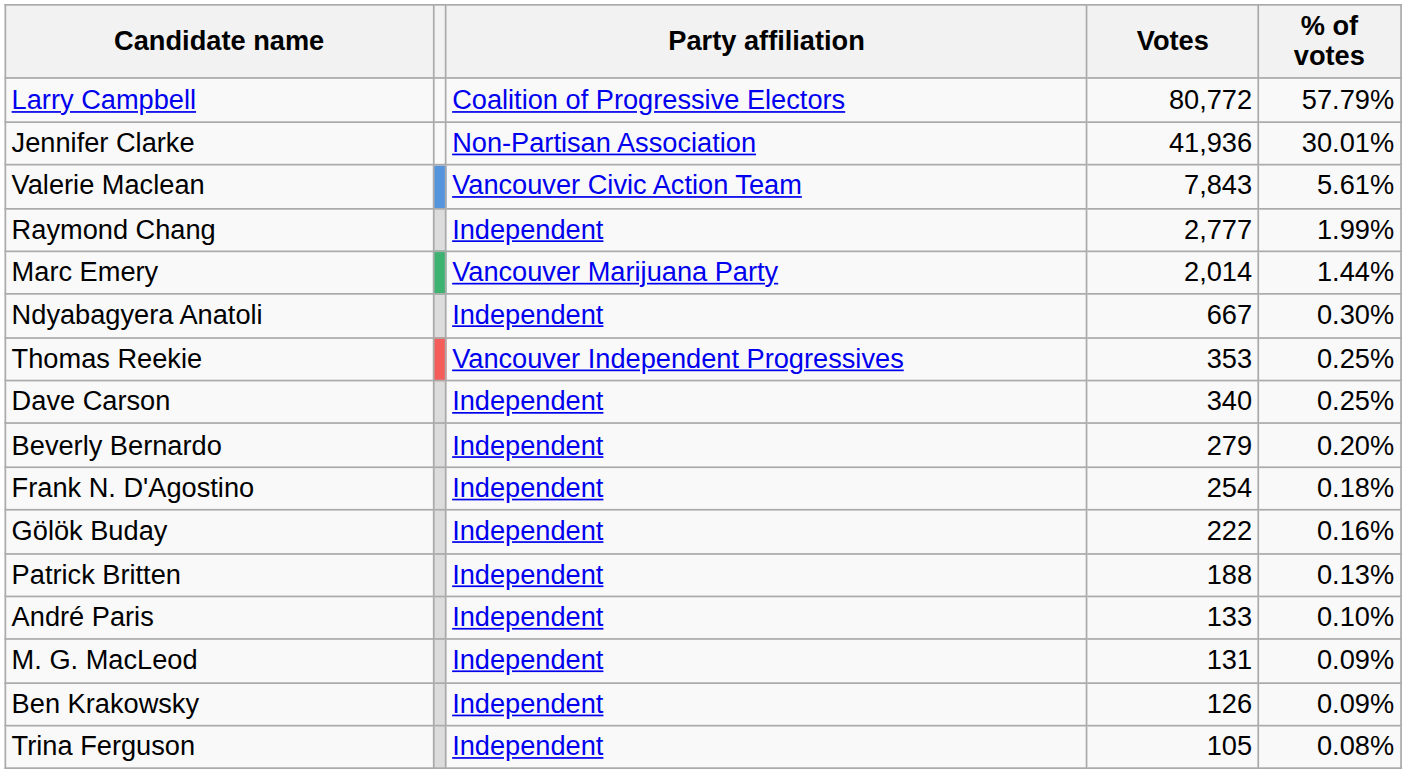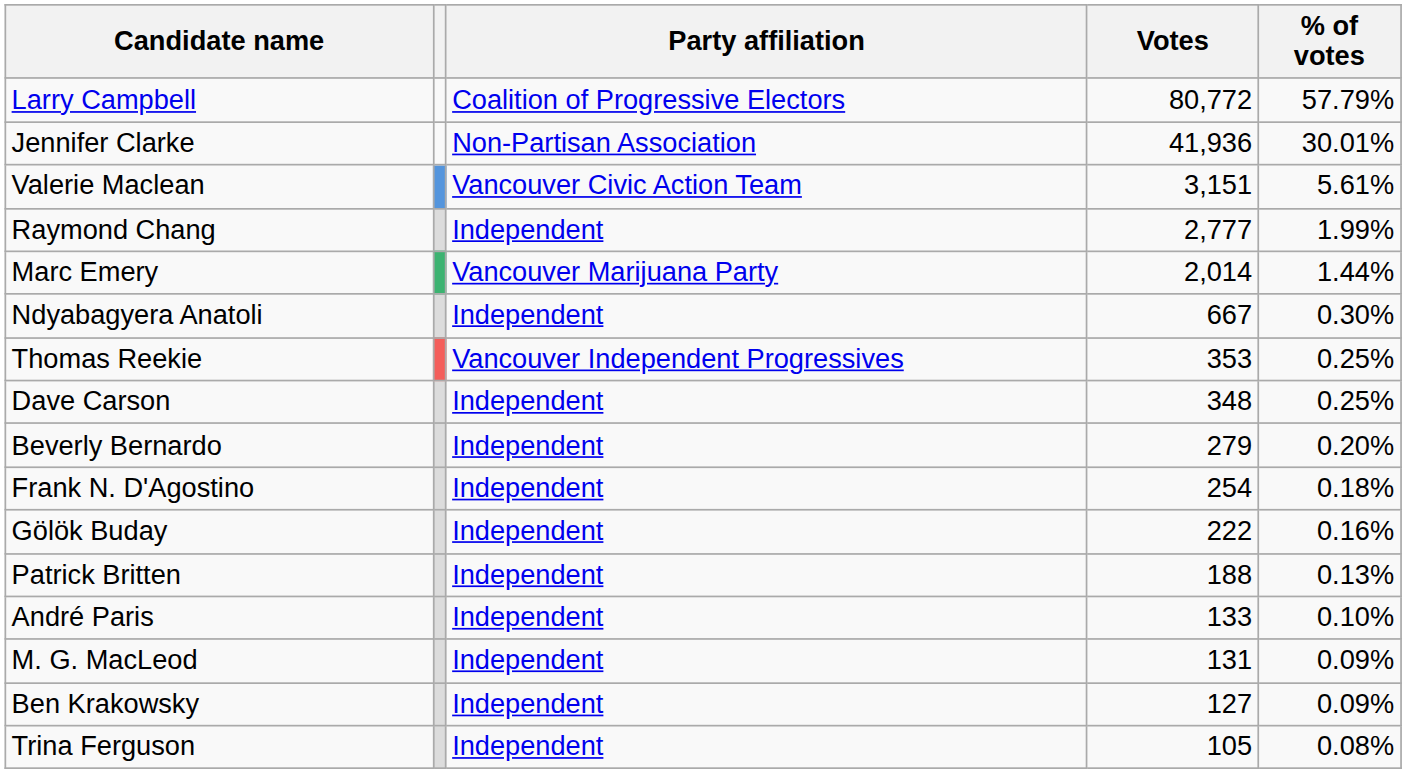(1218, 186) 7,843 -> (1218, 186) 3,151
(1229, 401) 340 -> (1229, 401) 348
(1229, 703) 126 -> (1229, 703) 127
